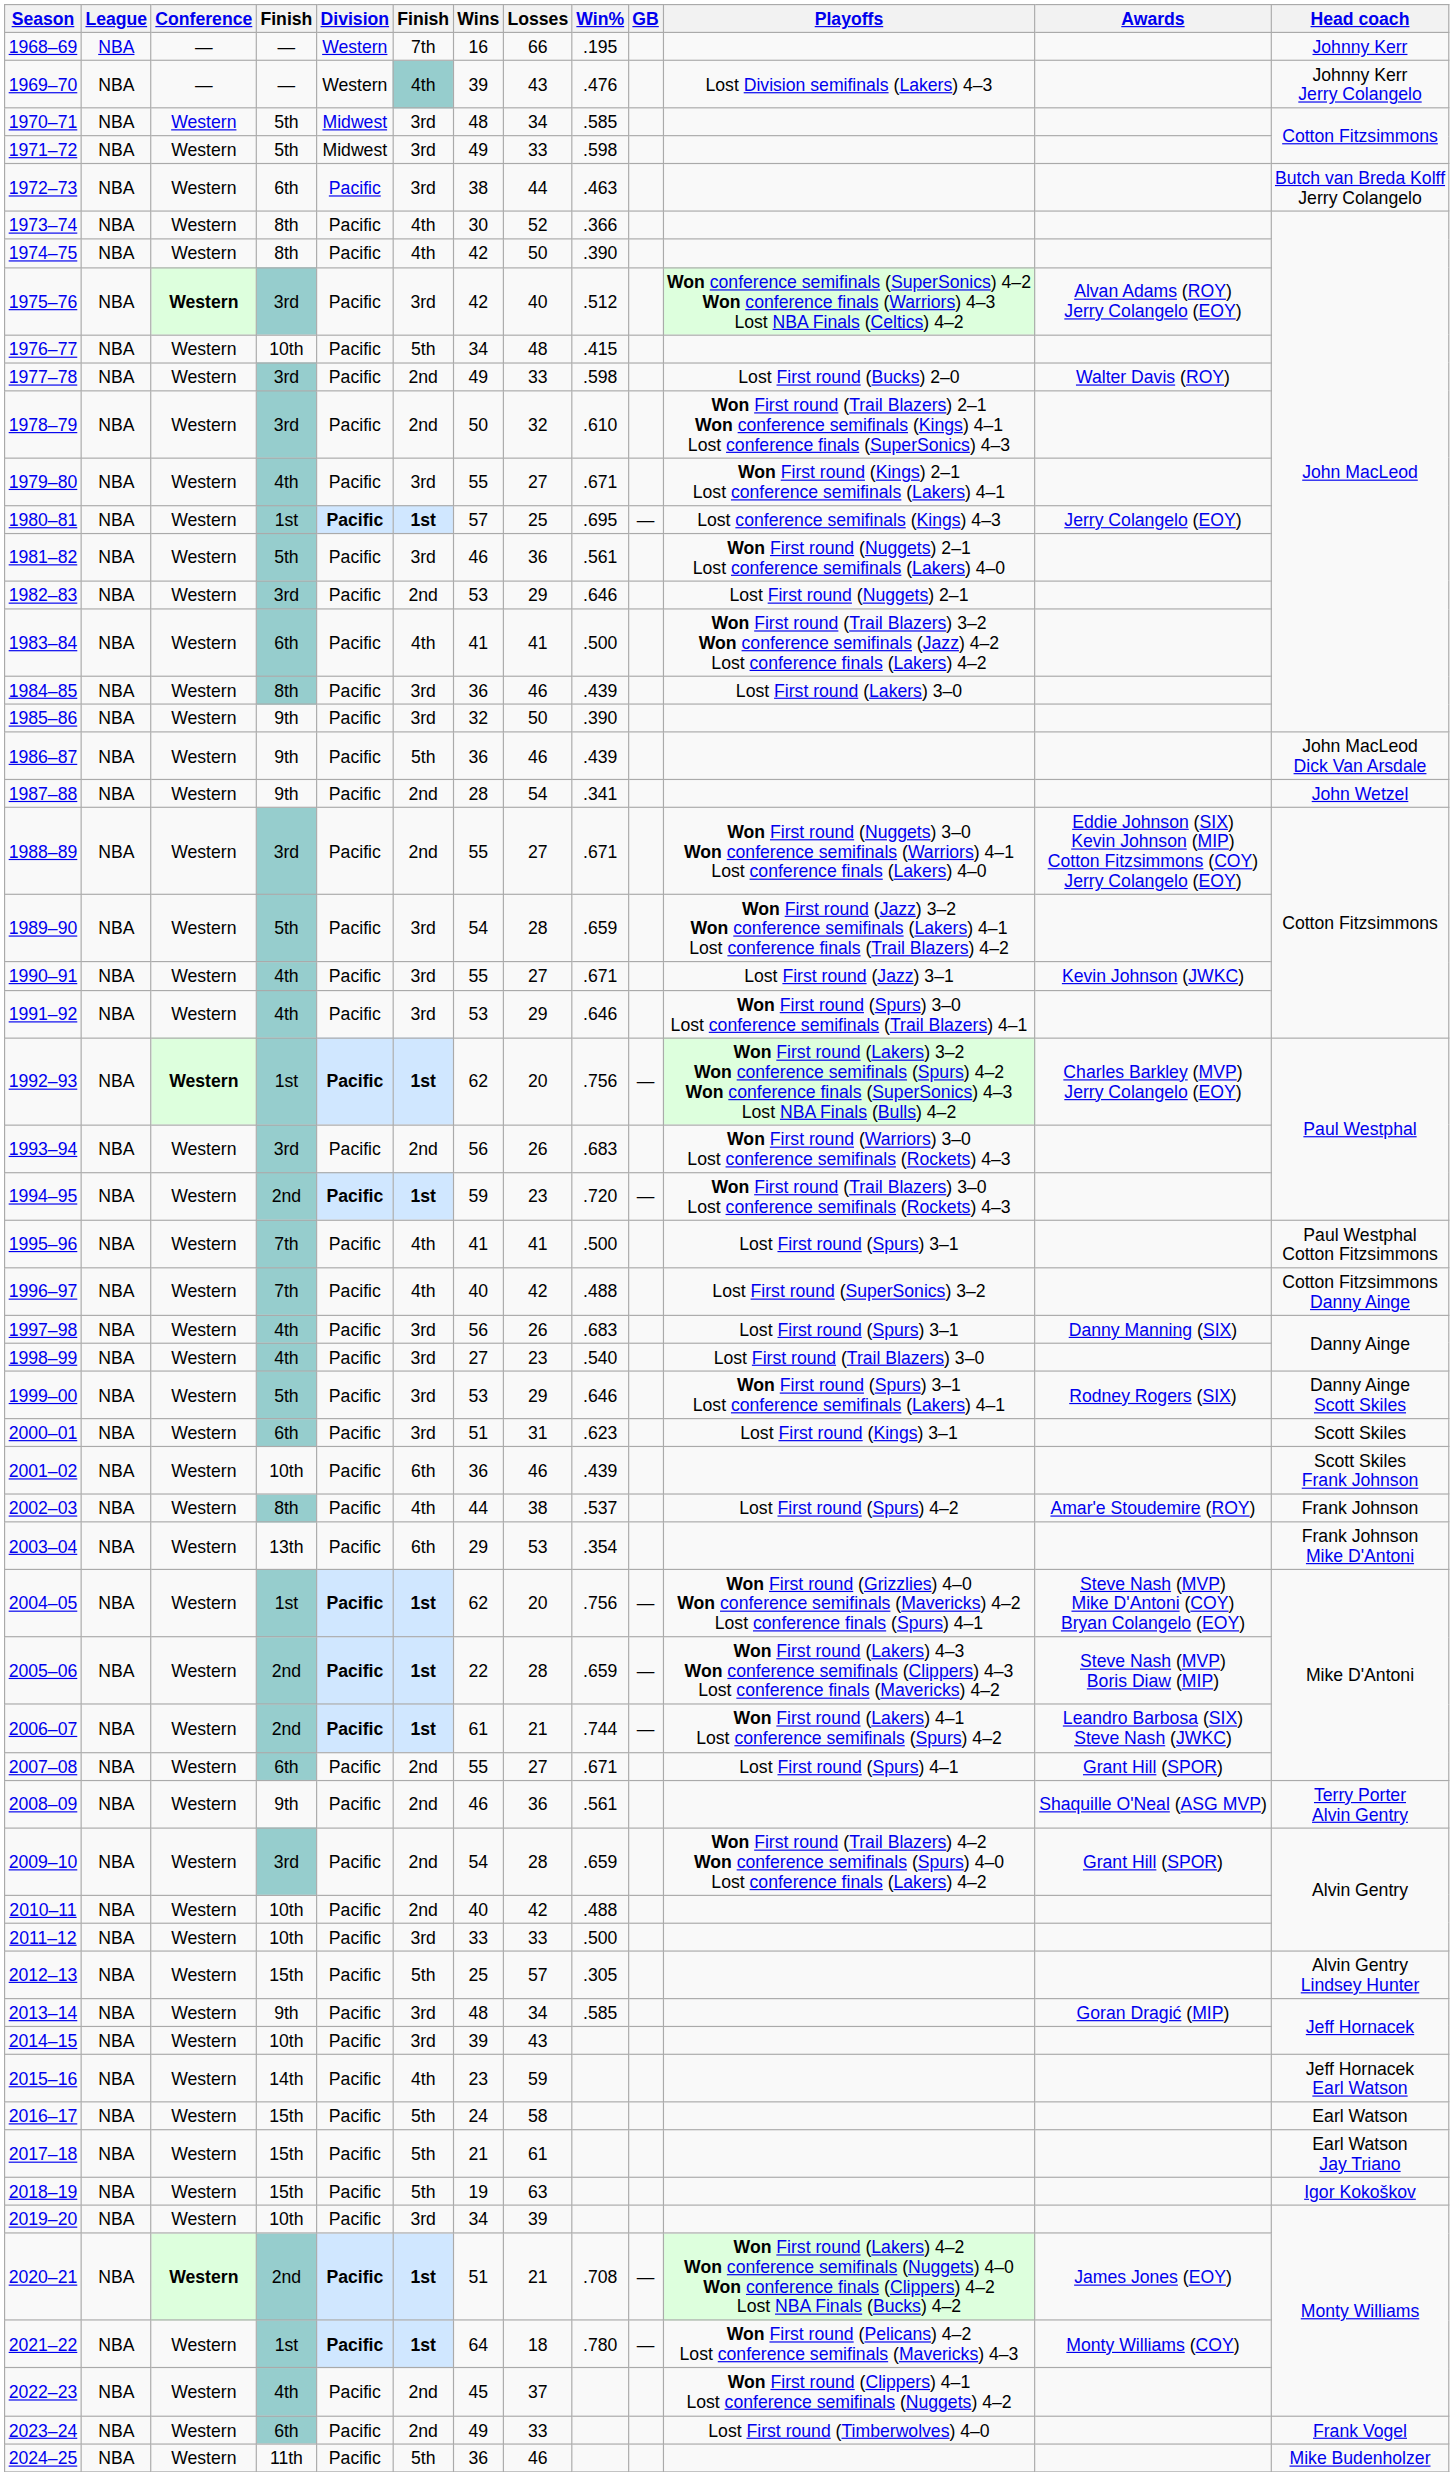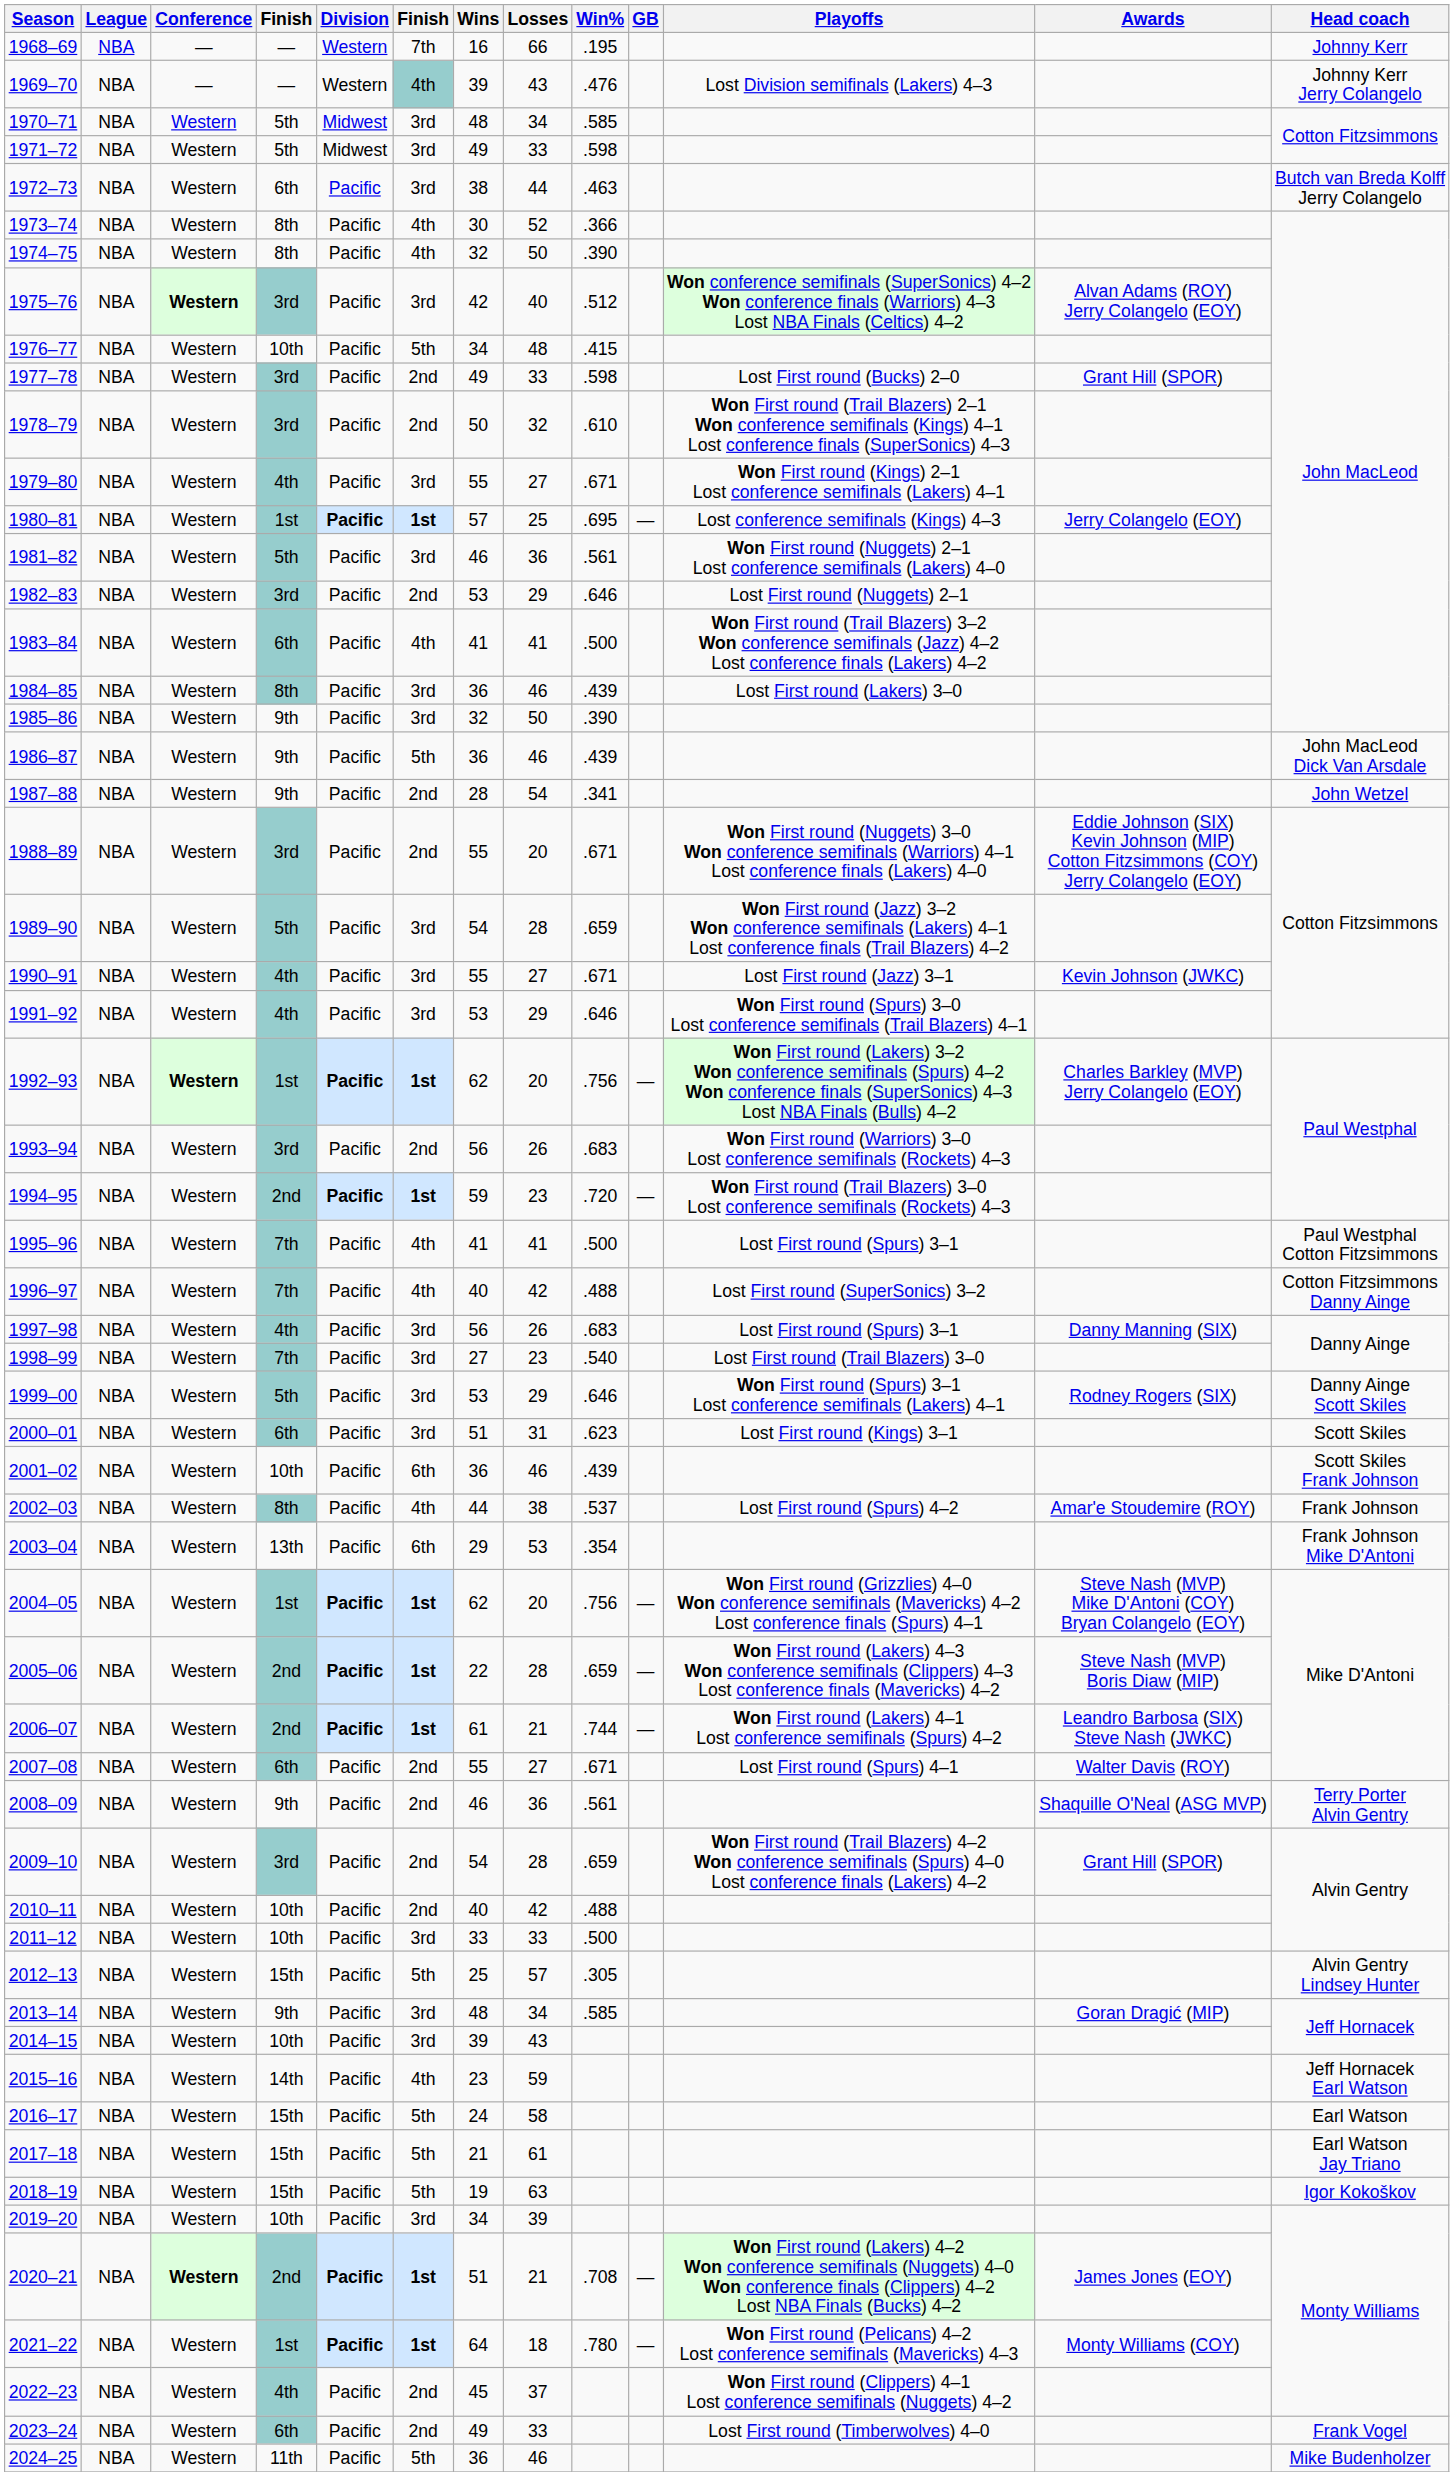(478, 254) 42 -> (478, 254) 32
(1153, 377) Walter Davis (ROY) -> (1153, 377) Grant Hill (SPOR)
(538, 851) 27 -> (538, 851) 20
(286, 1357) 4th -> (286, 1357) 7th
(1153, 1766) Grant Hill (SPOR) -> (1153, 1766) Walter Davis (ROY)
